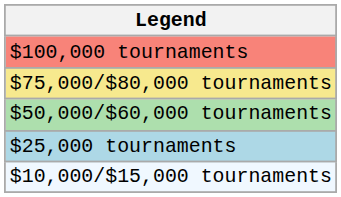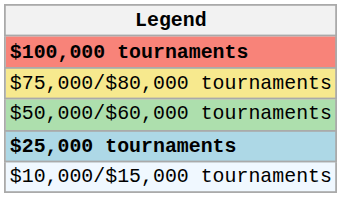(129, 52) normal -> (129, 52) bold
(123, 146) normal -> (123, 146) bold
